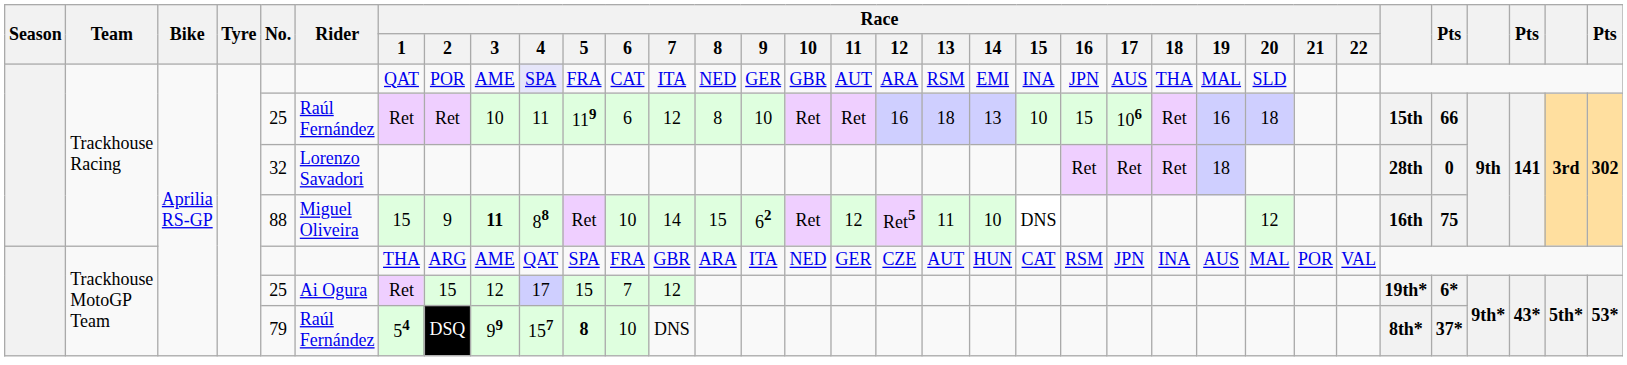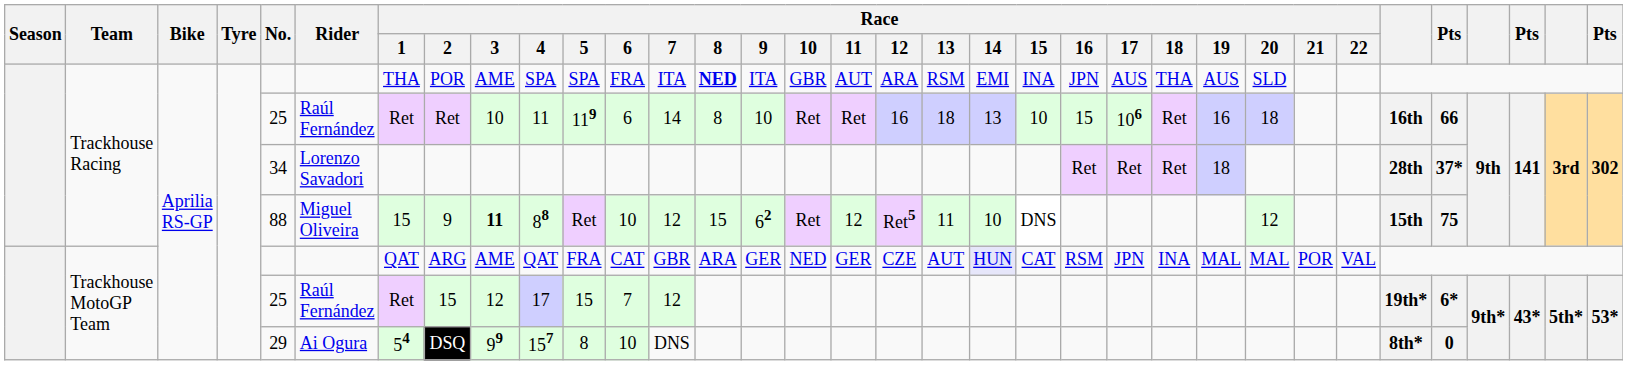(401, 78) QAT -> (401, 78) THA
(541, 78) lavender background -> (541, 78) no background
(584, 78) FRA -> (584, 78) SPA
(627, 78) CAT -> (627, 78) FRA
(718, 78) normal -> (718, 78) bold
(763, 78) GER -> (763, 78) ITA
(1221, 78) MAL -> (1221, 78) AUS
(672, 118) 12 -> (672, 118) 14
(1406, 118) 15th -> (1406, 118) 16th
(278, 169) 32 -> (278, 169) 34
(1449, 169) 0 -> (1449, 169) 37*
(672, 219) 14 -> (672, 219) 12
(1406, 219) 16th -> (1406, 219) 15th
(401, 259) THA -> (401, 259) QAT
(584, 259) SPA -> (584, 259) FRA
(627, 259) FRA -> (627, 259) CAT
(763, 259) ITA -> (763, 259) GER
(993, 259) no background -> (993, 259) lavender background
(1221, 259) AUS -> (1221, 259) MAL
(333, 289) Ai Ogura -> (337, 300) Raúl Fernández
(278, 329) 79 -> (278, 342) 29
(337, 329) Raúl Fernández -> (333, 342) Ai Ogura
(584, 329) bold -> (584, 342) normal
(1449, 329) 37* -> (1449, 342) 0
